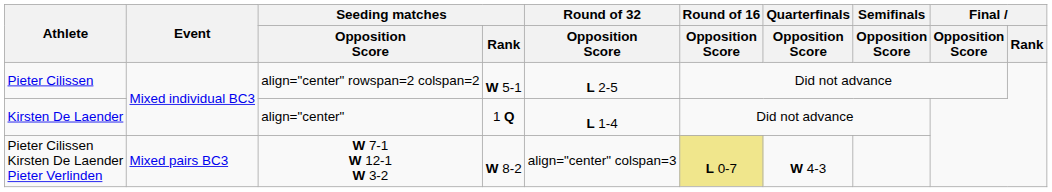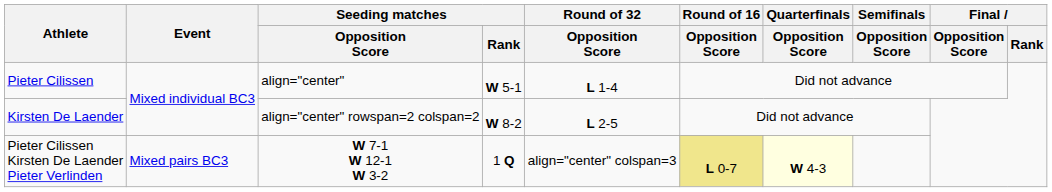(370, 80) align="center" rowspan=2 colspan=2 -> (303, 80) align="center"
(602, 88) L 2-5 -> (602, 88) L 1-4
(303, 116) align="center" -> (370, 116) align="center" rowspan=2 colspan=2
(504, 116) 1 Q -> (504, 124) W 8-2
(602, 124) L 1-4 -> (602, 124) L 2-5
(504, 168) W 8-2 -> (504, 160) 1 Q
(808, 168) no background -> (808, 168) lightyellow background
